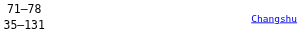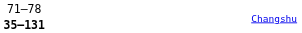(24, 25) normal -> (24, 25) bold
